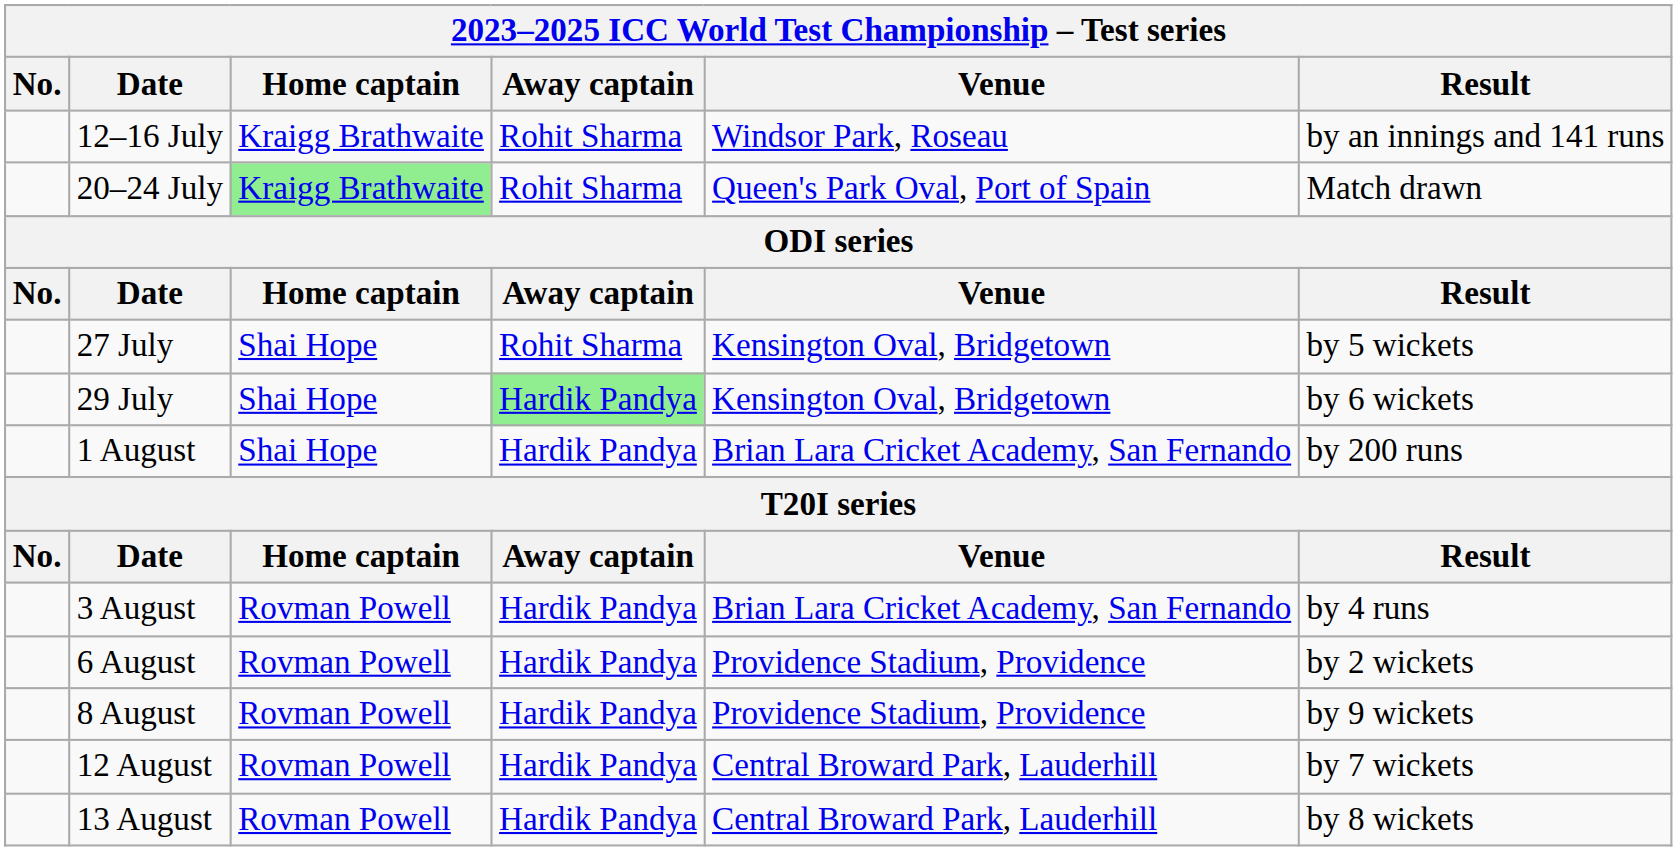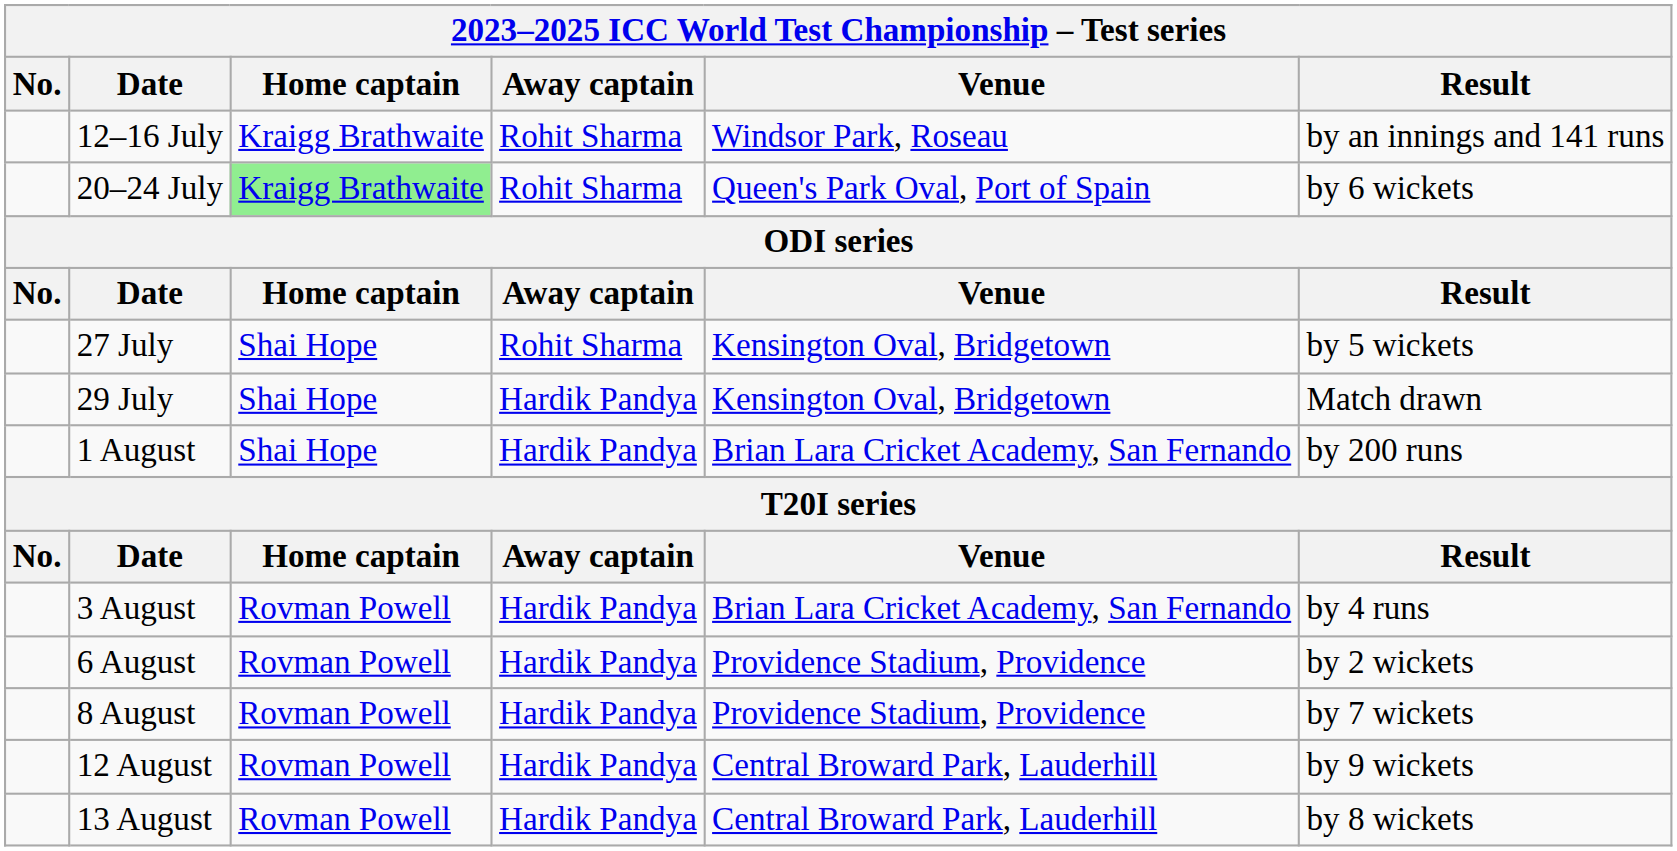(1394, 188) Match drawn -> (1390, 188) by 6 wickets
(598, 398) lightgreen background -> (598, 398) no background
(1390, 398) by 6 wickets -> (1394, 398) Match drawn
(1390, 713) by 9 wickets -> (1390, 713) by 7 wickets
(1390, 766) by 7 wickets -> (1390, 766) by 9 wickets
